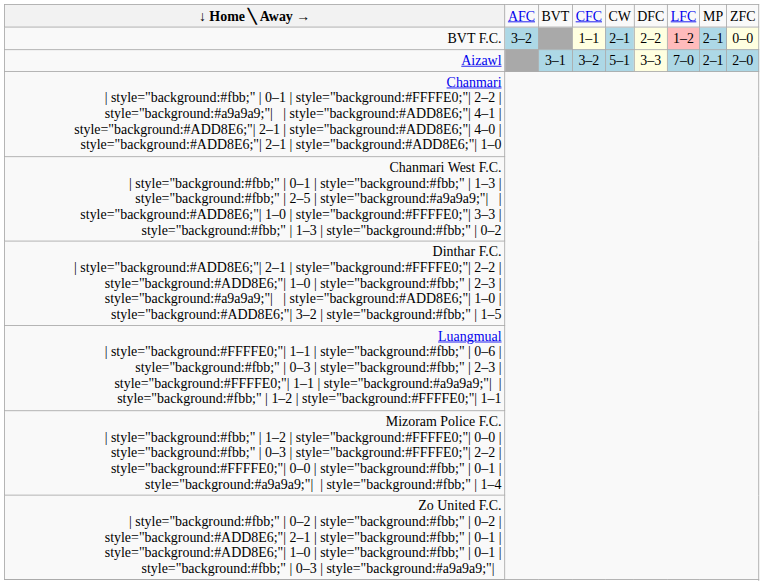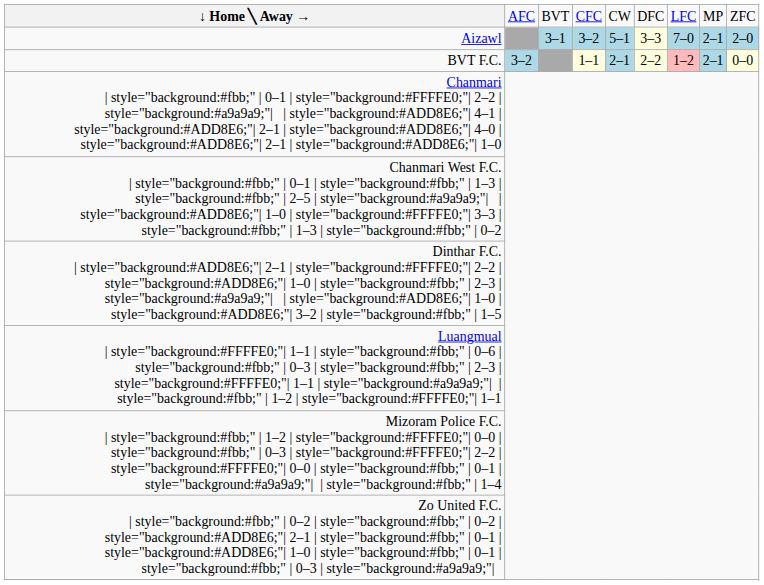rows swapped: (481, 60) <-> (475, 38)
